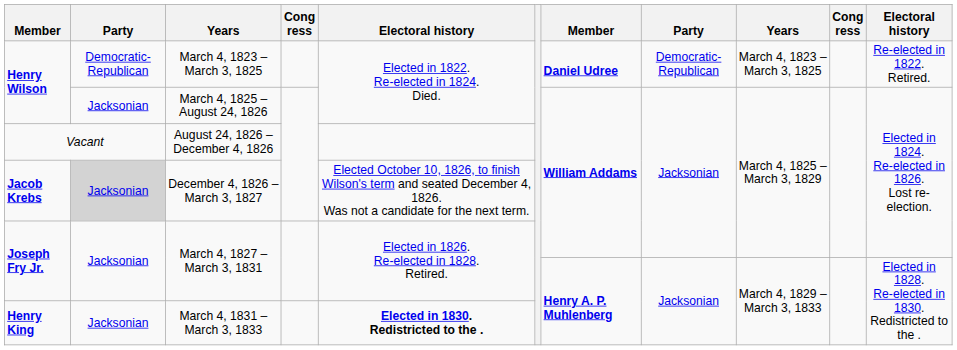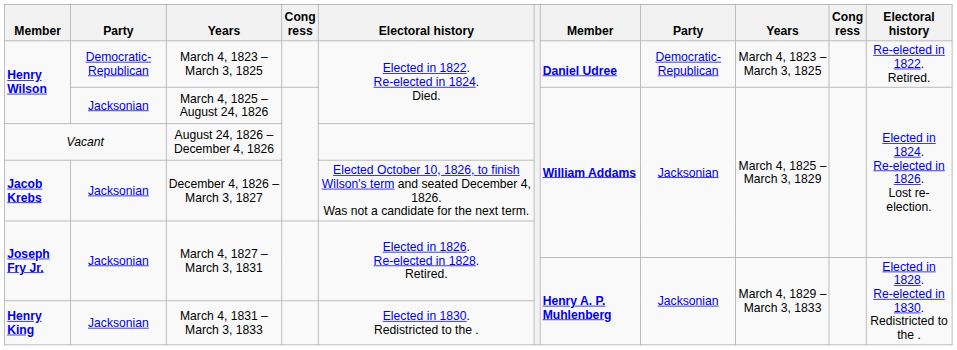(118, 190) lightgrey background -> (118, 190) no background
(427, 323) bold -> (426, 323) normal
